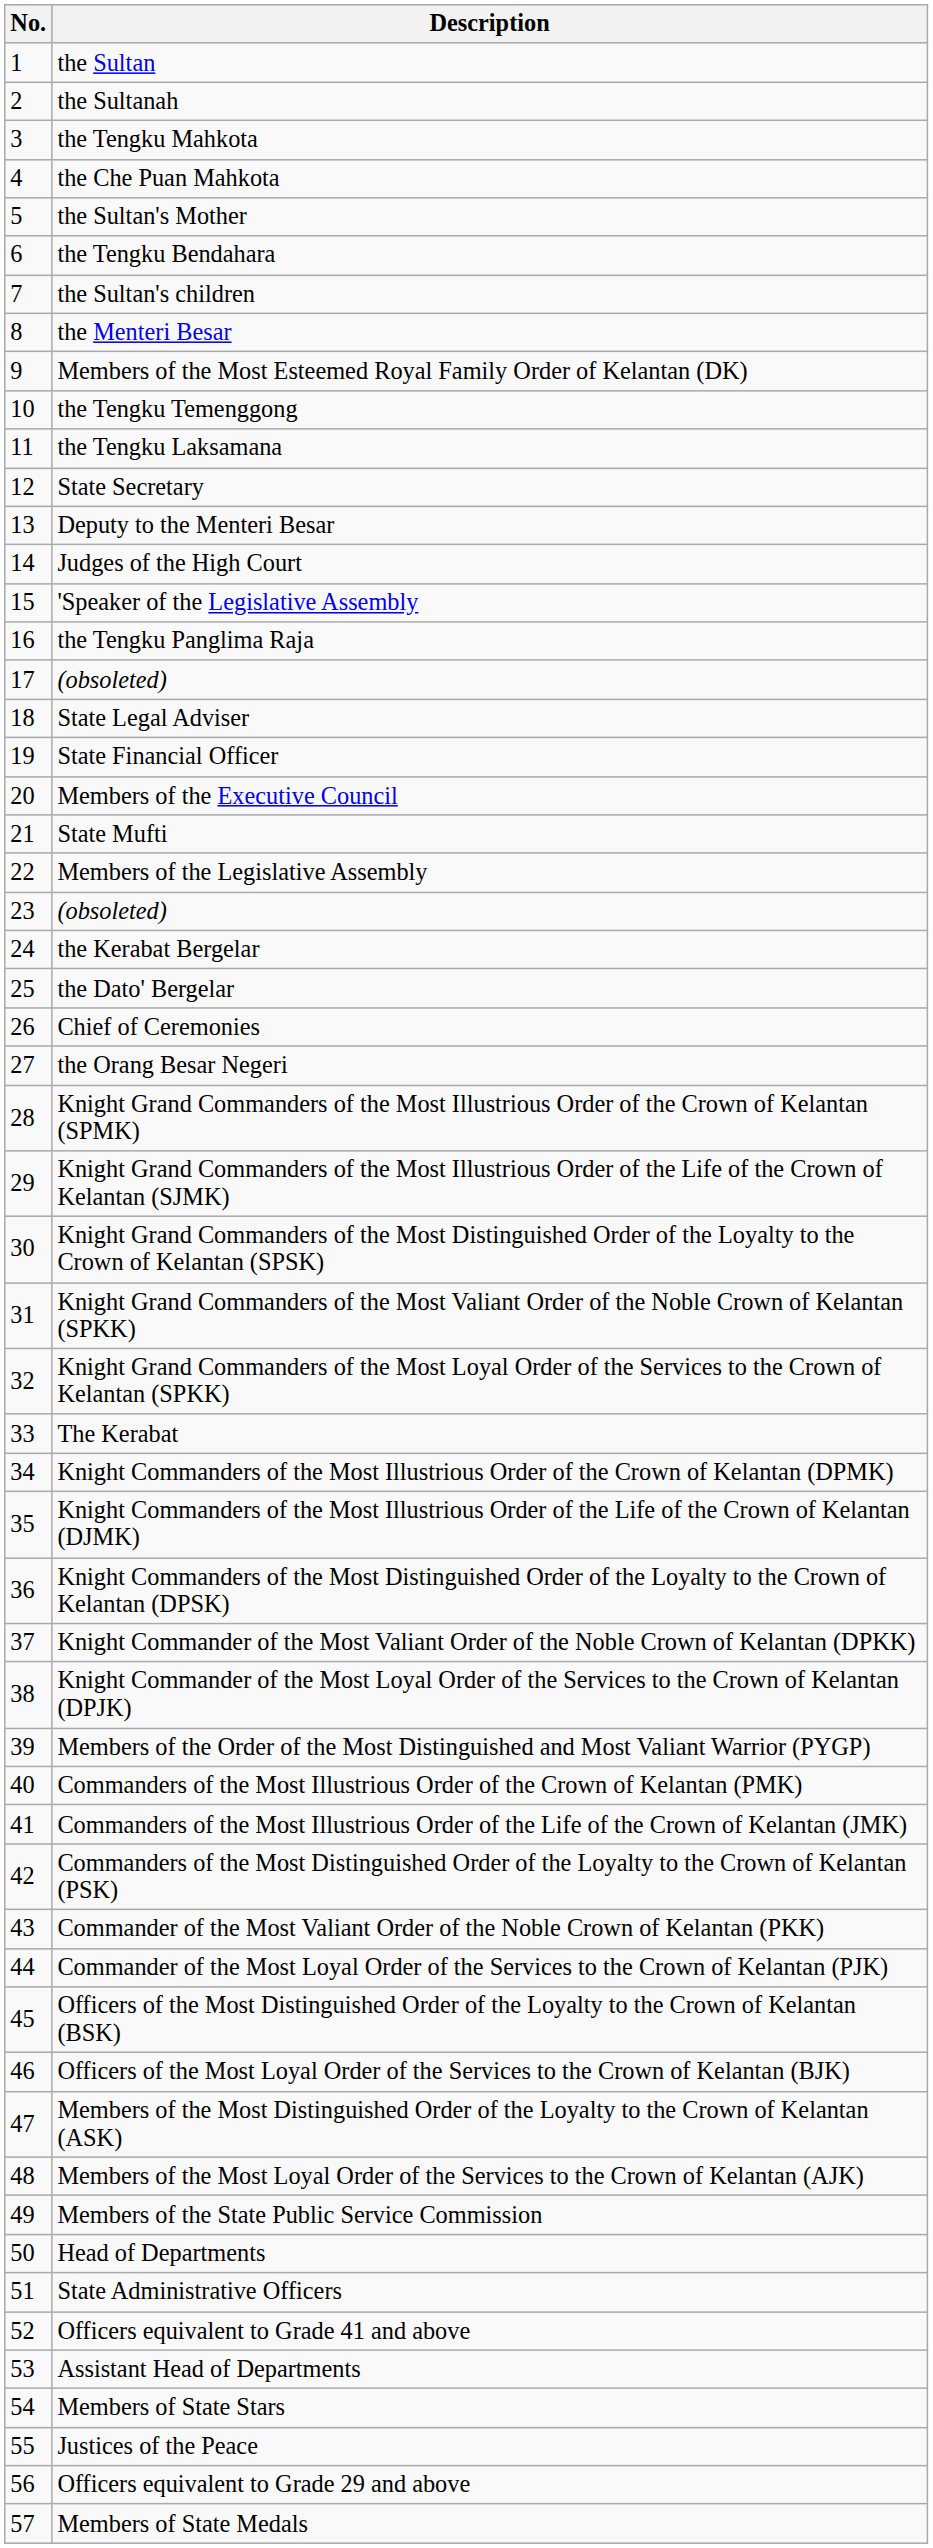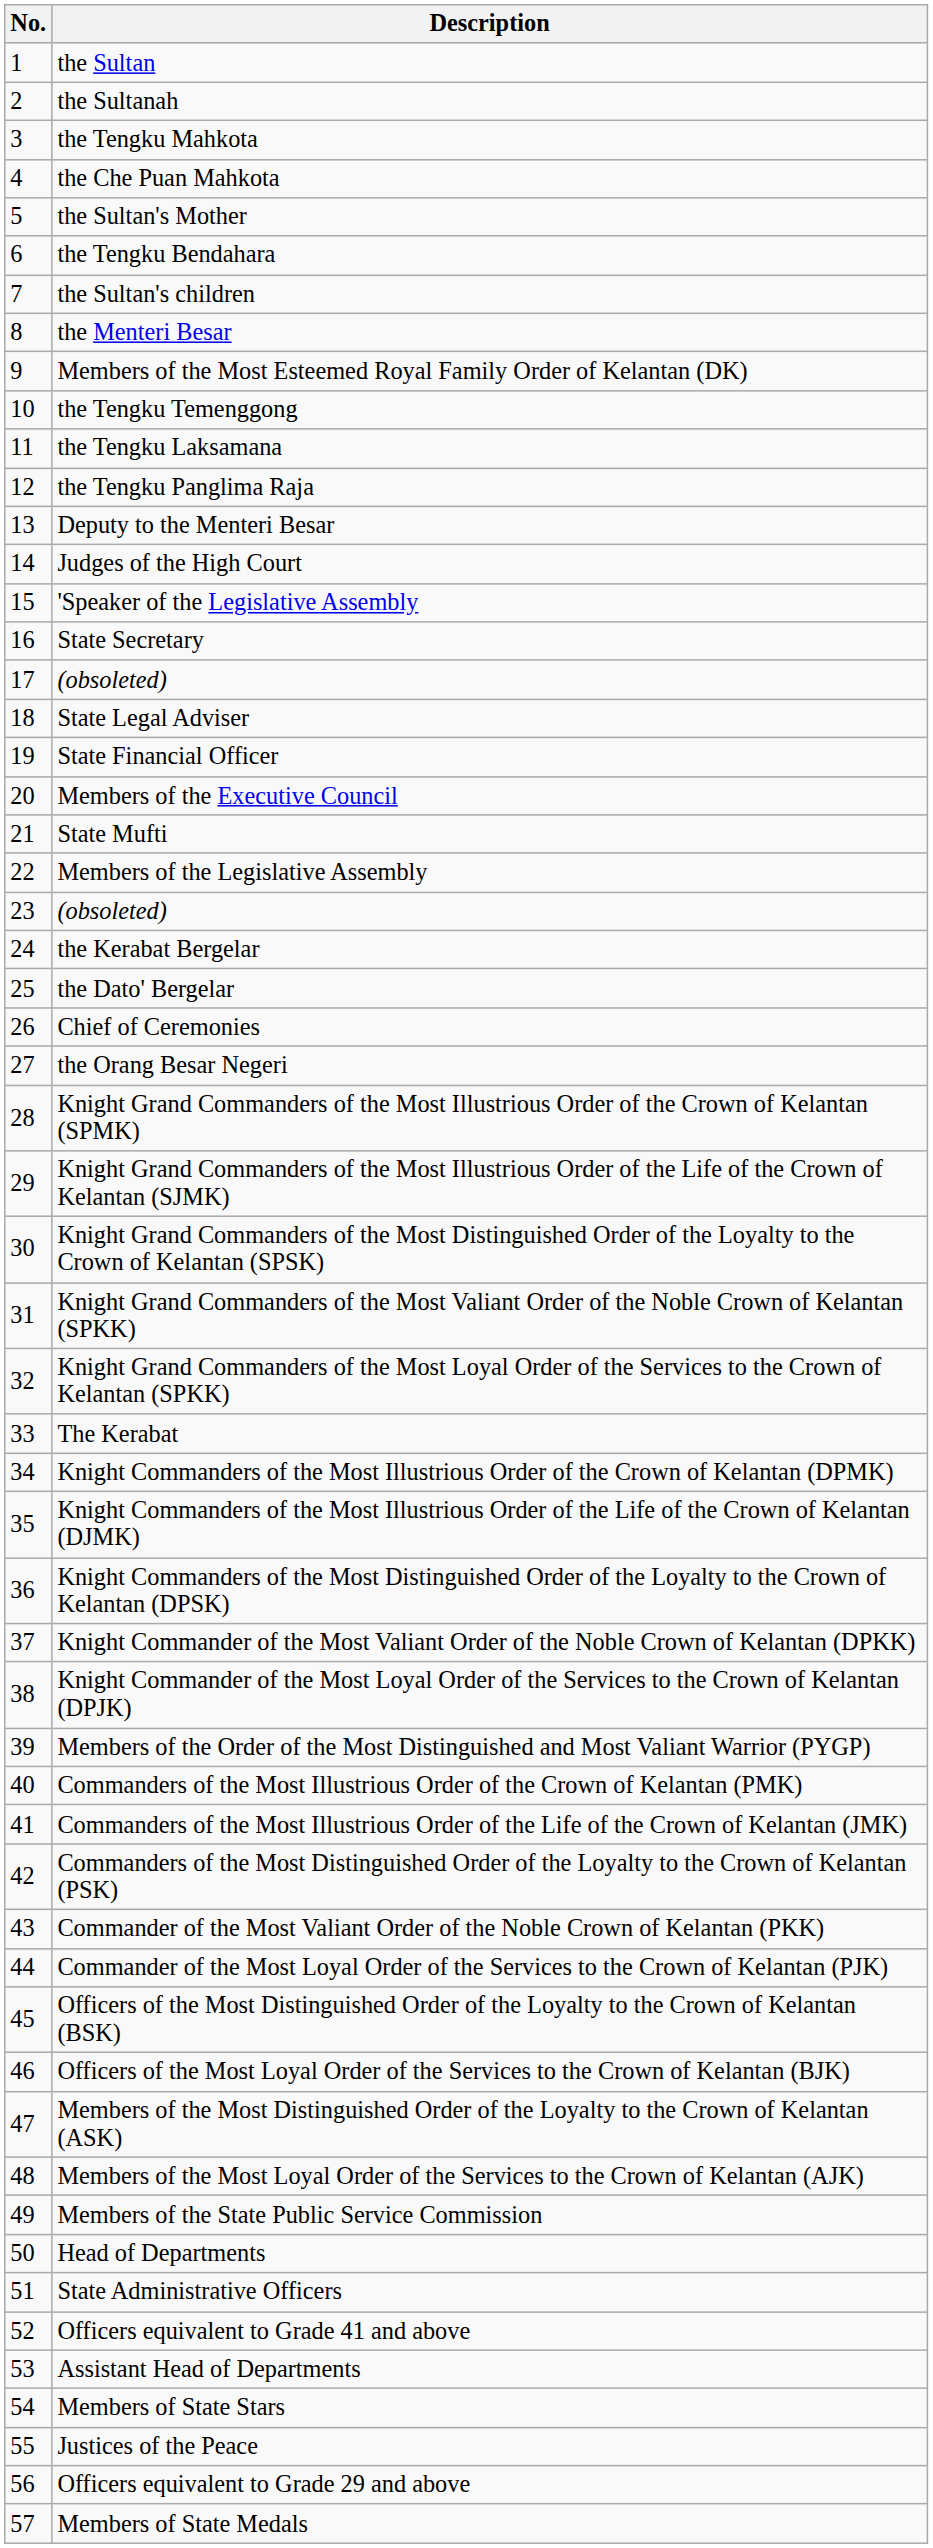(131, 486) State Secretary -> (186, 486) the Tengku Panglima Raja
(186, 640) the Tengku Panglima Raja -> (131, 640) State Secretary
